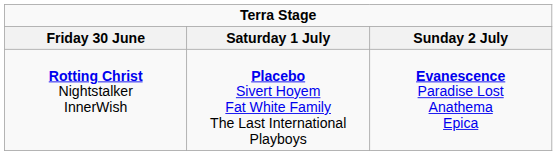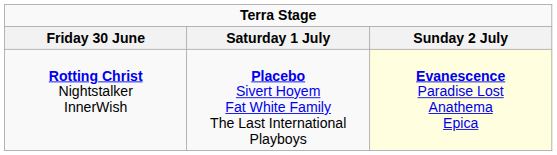(461, 99) no background -> (461, 99) lightyellow background
